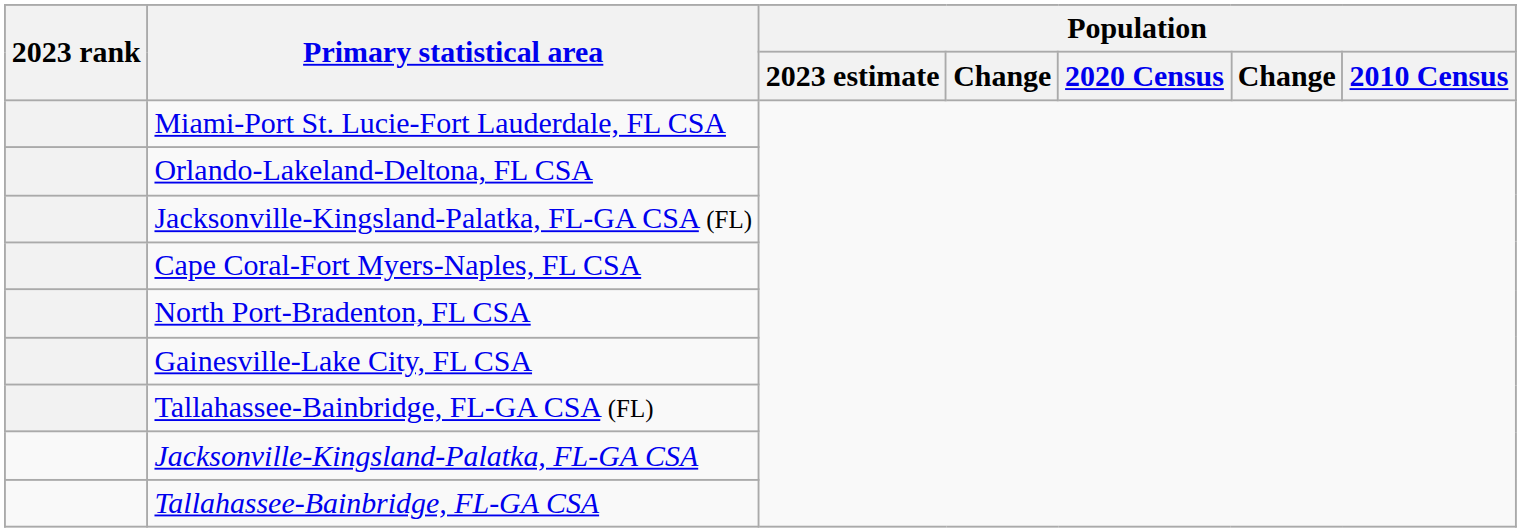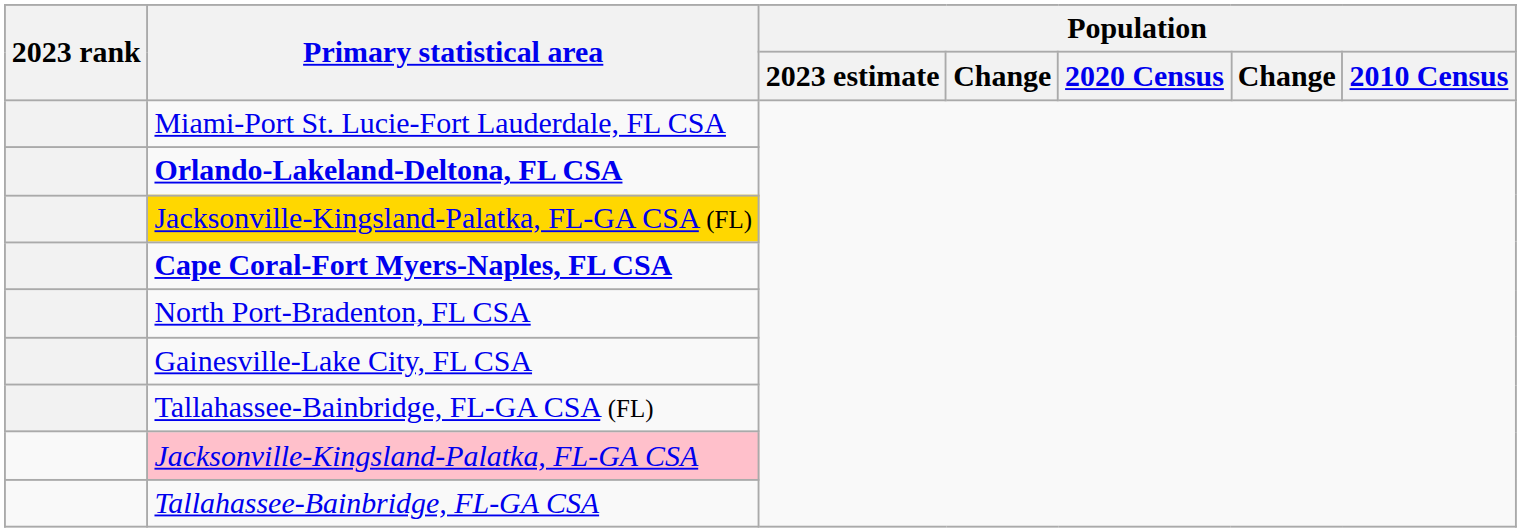(374, 170) normal -> (388, 170) bold
(453, 218) no background -> (453, 218) gold background
(398, 265) normal -> (413, 265) bold
(426, 455) no background -> (426, 455) pink background
